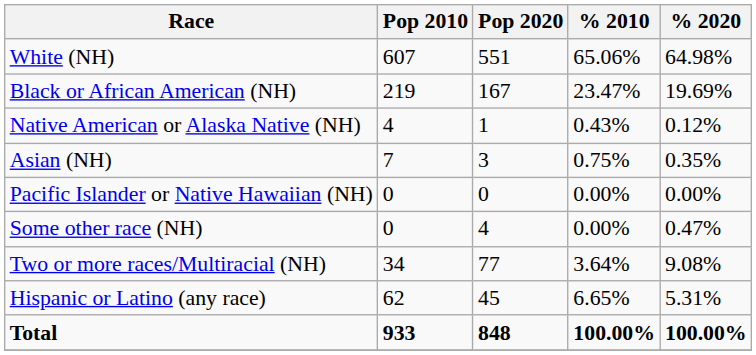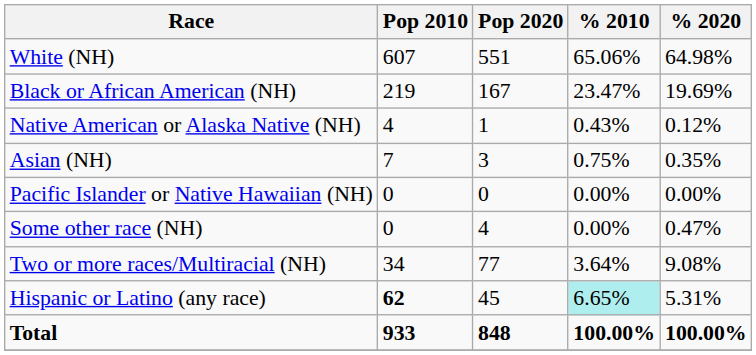(394, 297) normal -> (394, 297) bold
(601, 297) no background -> (601, 297) paleturquoise background
